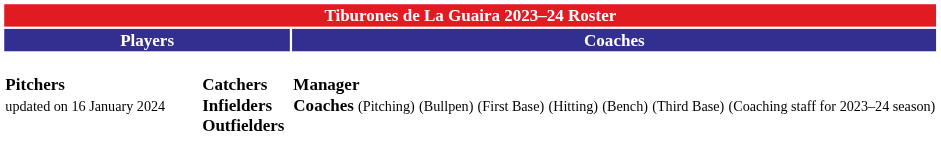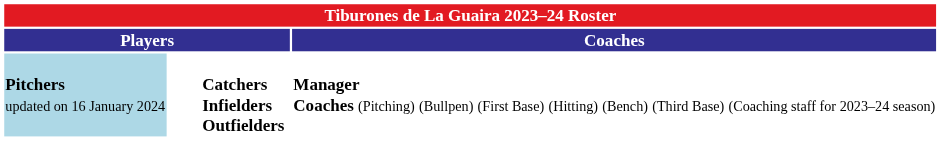(85, 94) no background -> (85, 94) lightblue background
